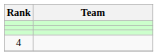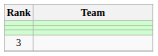(19, 43) 4 -> (19, 43) 3
